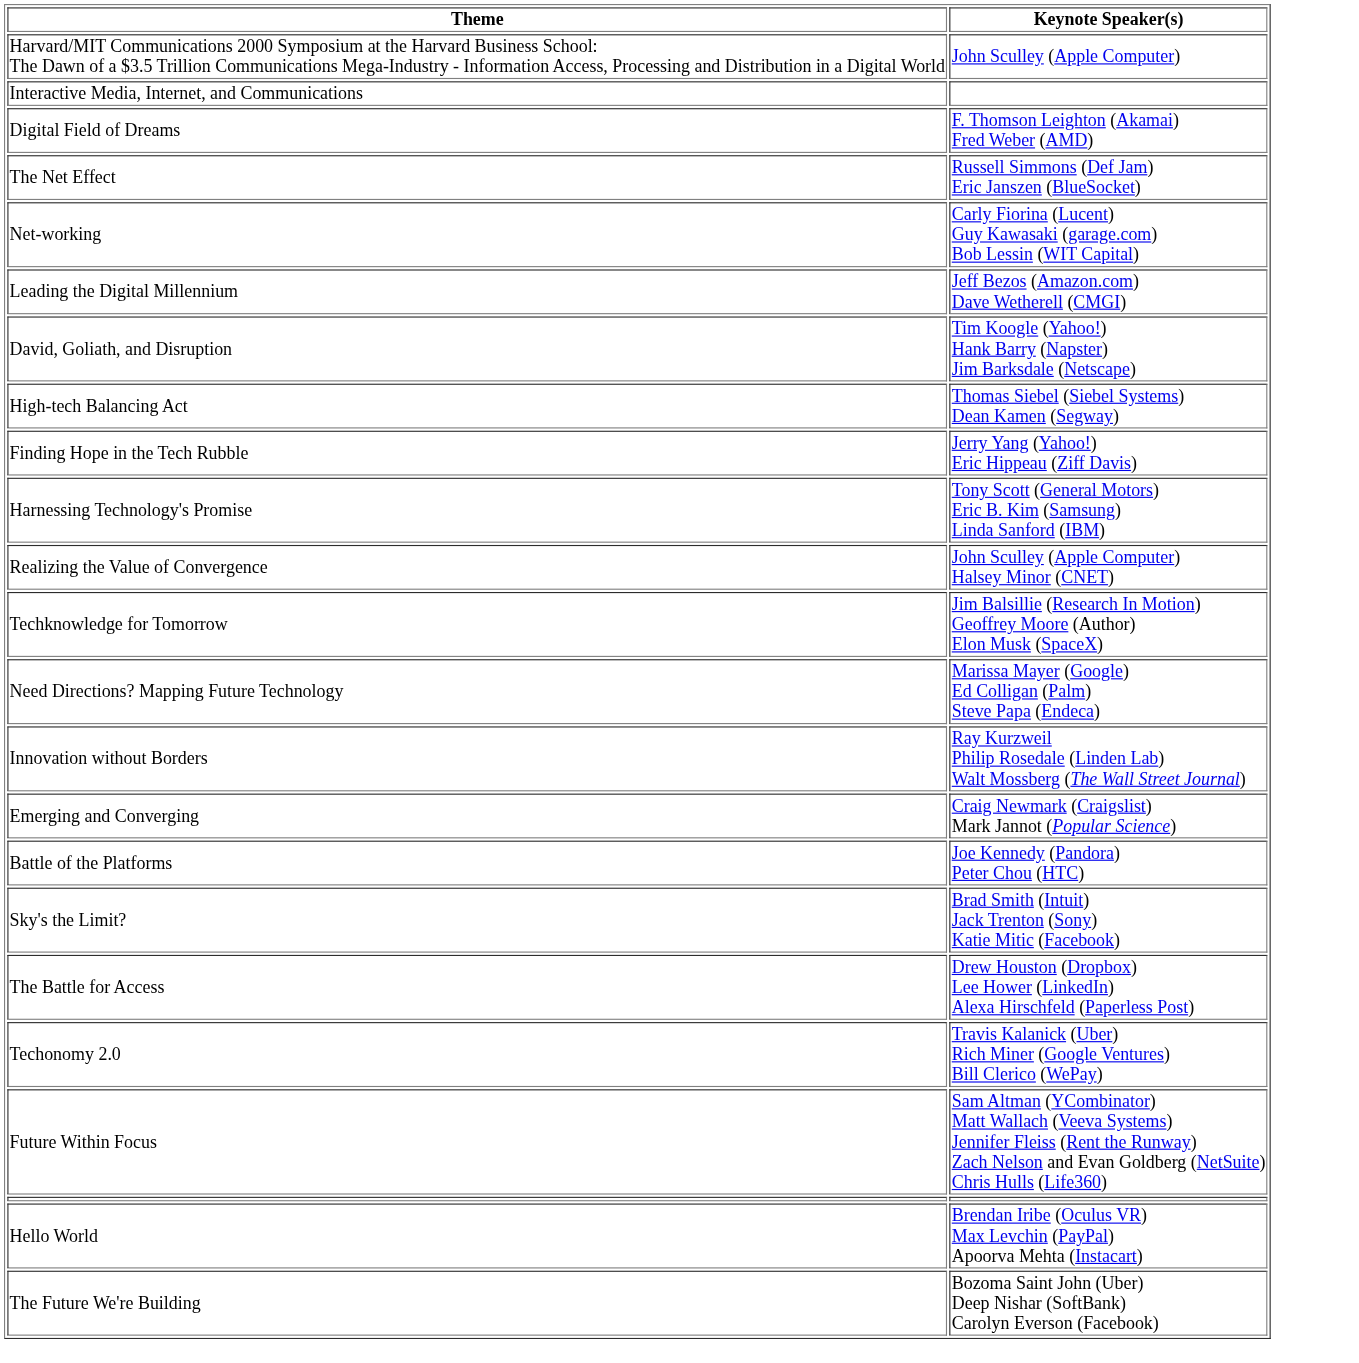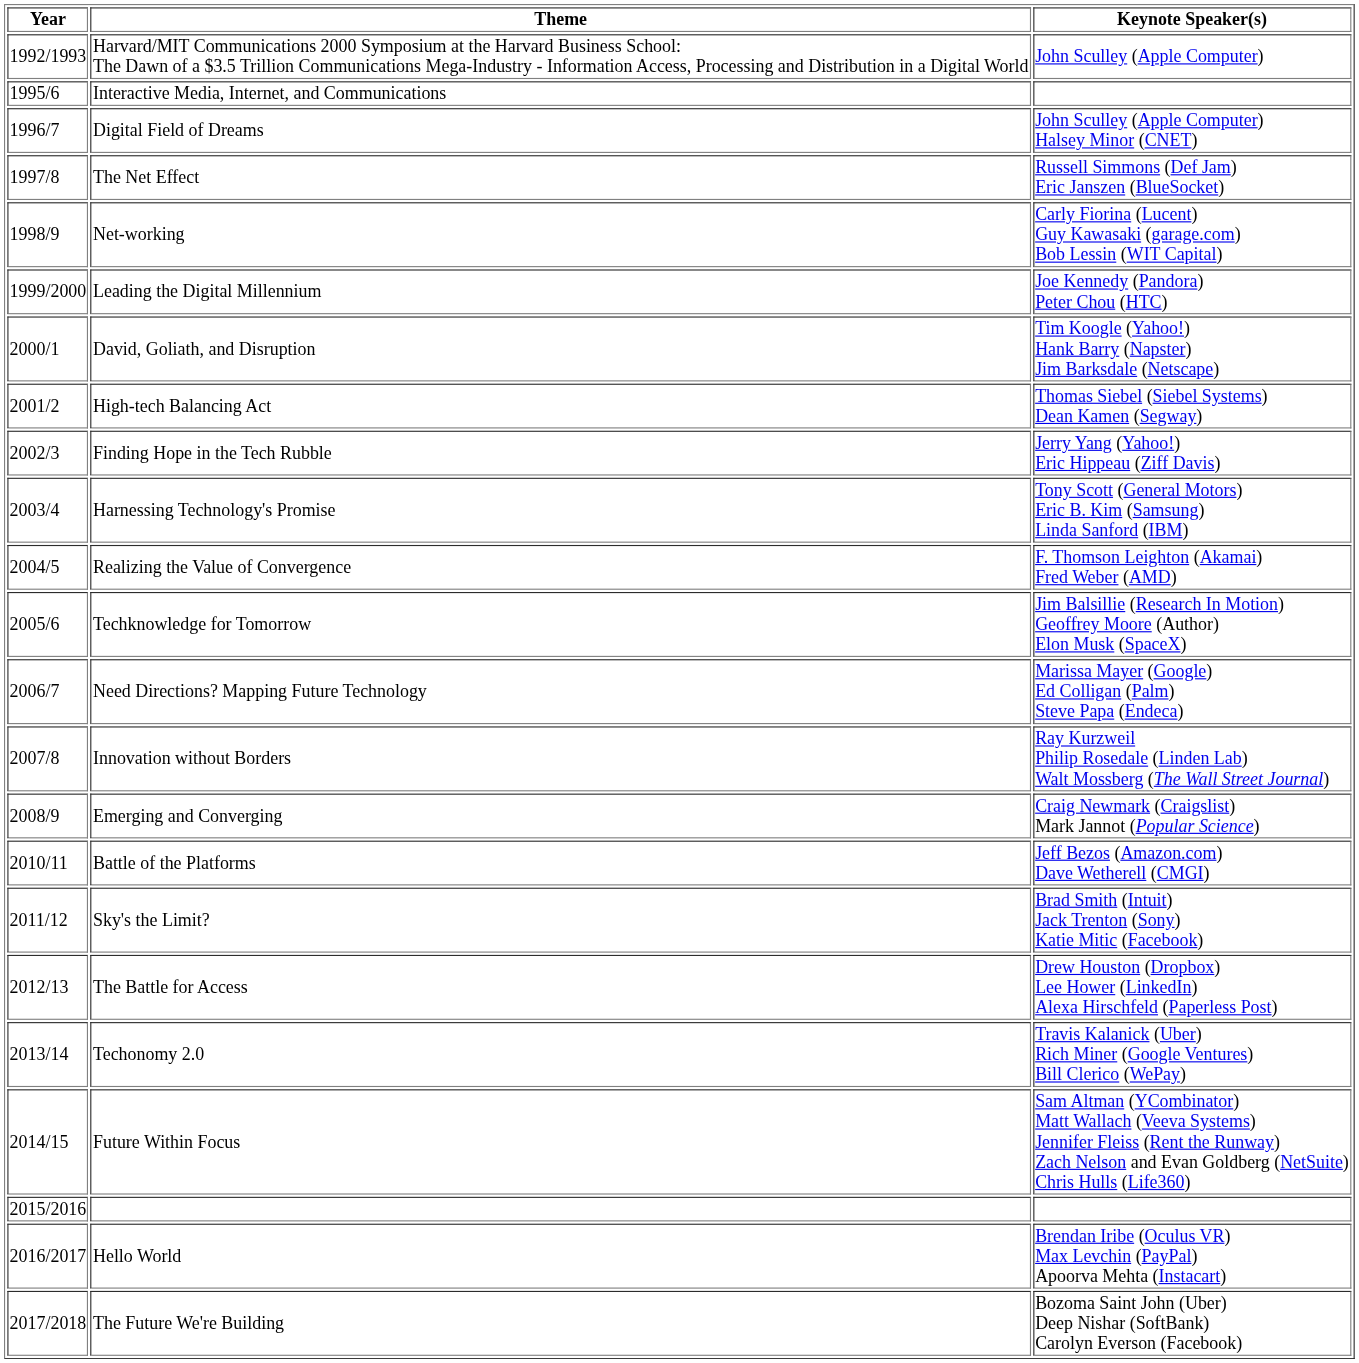+ column: (48, 19)
(1065, 130) F. Thomson Leighton (Akamai) Fred Weber (AMD) -> (1149, 130) John Sculley (Apple Computer) Halsey Minor (CNET)
(1045, 291) Jeff Bezos (Amazon.com) Dave Wetherell (CMGI) -> (1119, 291) Joe Kennedy (Pandora) Peter Chou (HTC)
(1066, 567) John Sculley (Apple Computer) Halsey Minor (CNET) -> (1149, 567) F. Thomson Leighton (Akamai) Fred Weber (AMD)
(1036, 862) Joe Kennedy (Pandora) Peter Chou (HTC) -> (1129, 862) Jeff Bezos (Amazon.com) Dave Wetherell (CMGI)
